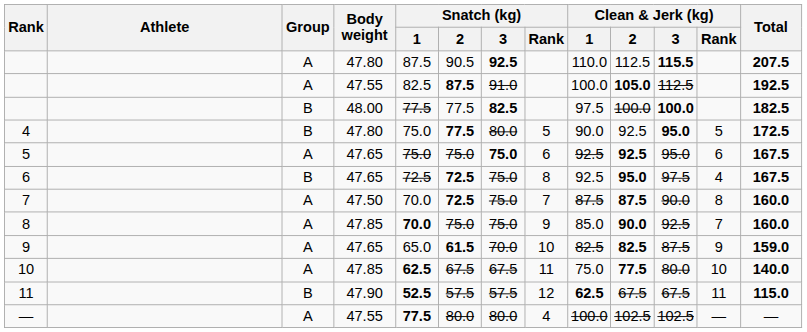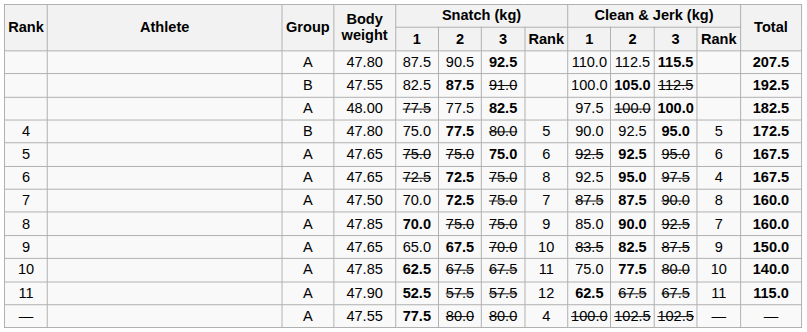(308, 85) A -> (308, 85) B
(308, 108) B -> (308, 108) A
(308, 177) B -> (308, 177) A
(460, 246) 61.5 -> (460, 246) 67.5
(589, 246) 82.5 -> (589, 246) 83.5
(771, 246) 159.0 -> (771, 246) 150.0
(308, 293) B -> (308, 293) A
